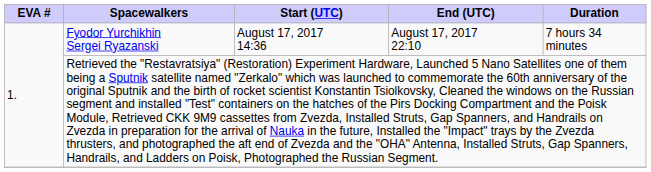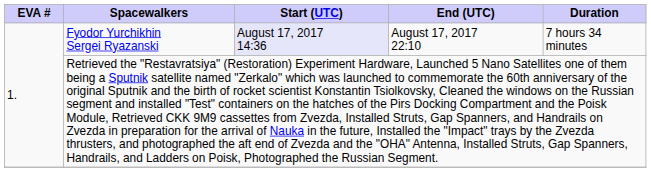(280, 39) no background -> (280, 39) lavender background
